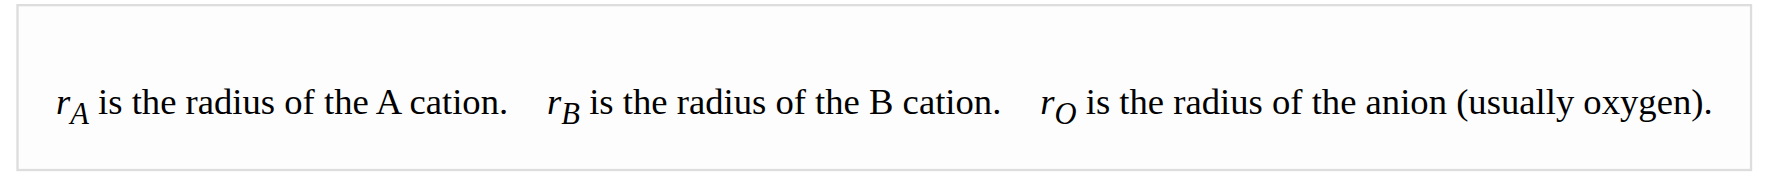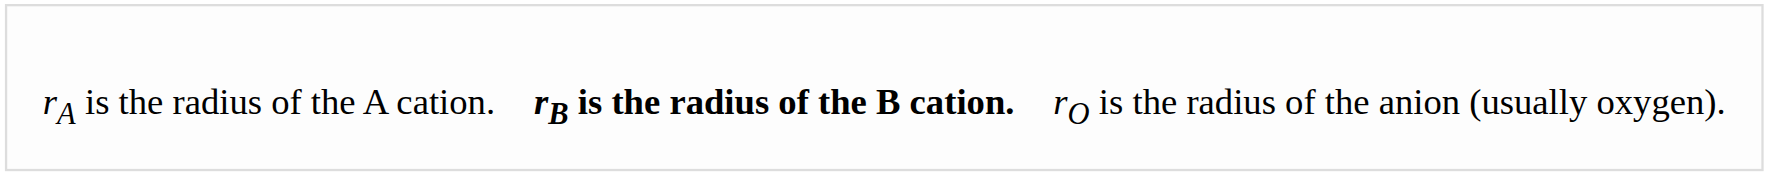(774, 106) normal -> (774, 106) bold
